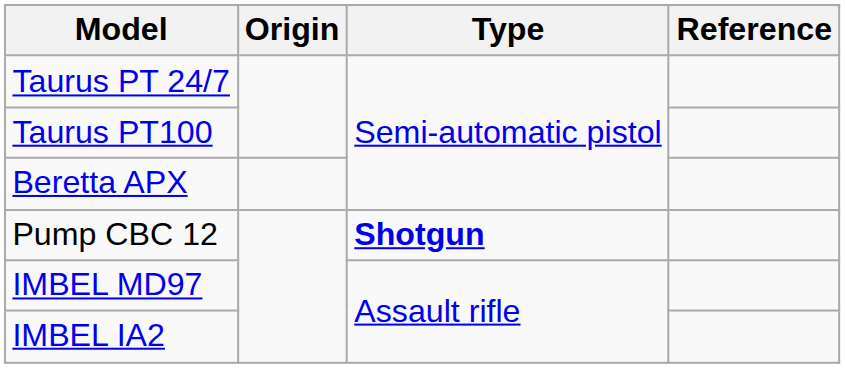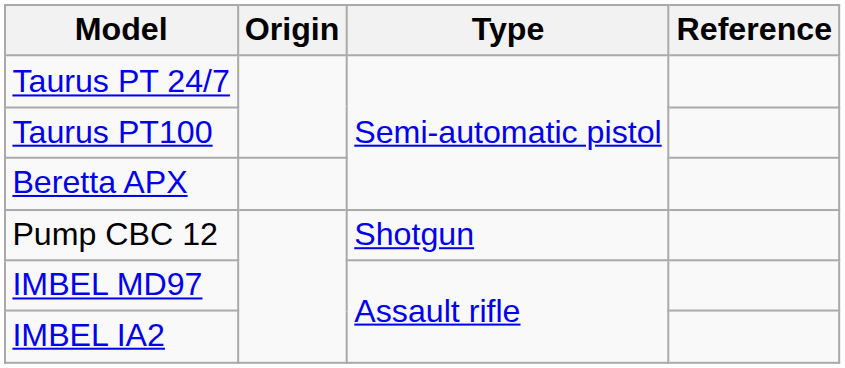(419, 234) bold -> (414, 234) normal
